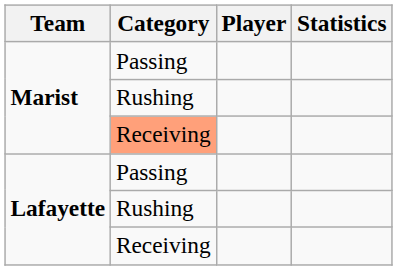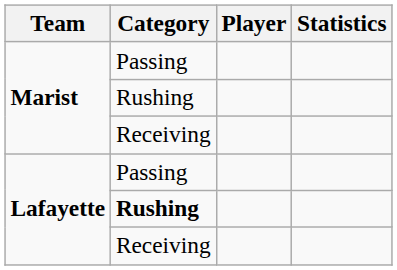(163, 134) lightsalmon background -> (163, 134) no background
(155, 208) normal -> (157, 208) bold
